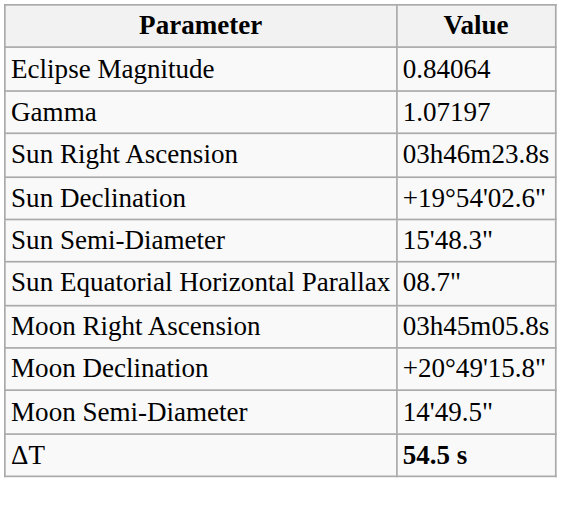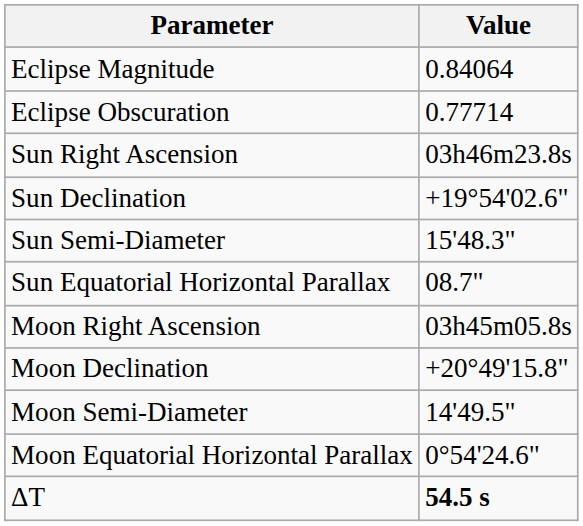+ row: (120, 111)
- row: (54, 111)
+ row: (212, 454)
